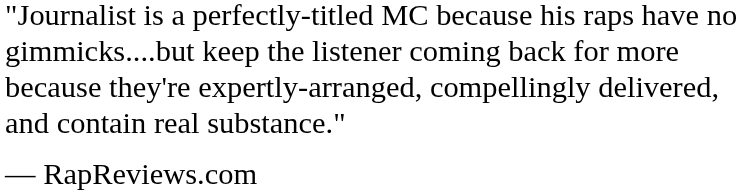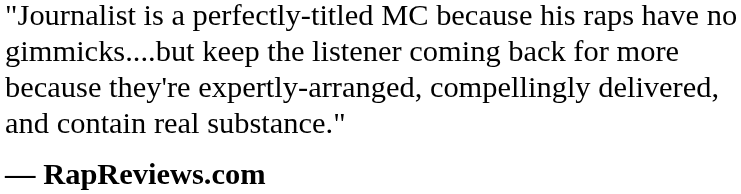(131, 174) normal -> (135, 174) bold
